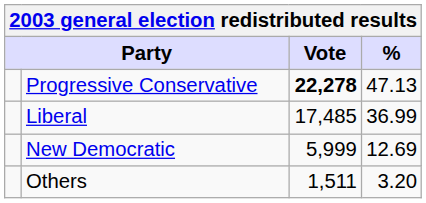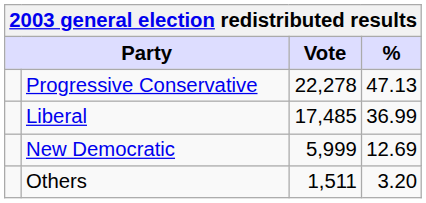(326, 85) bold -> (326, 85) normal
